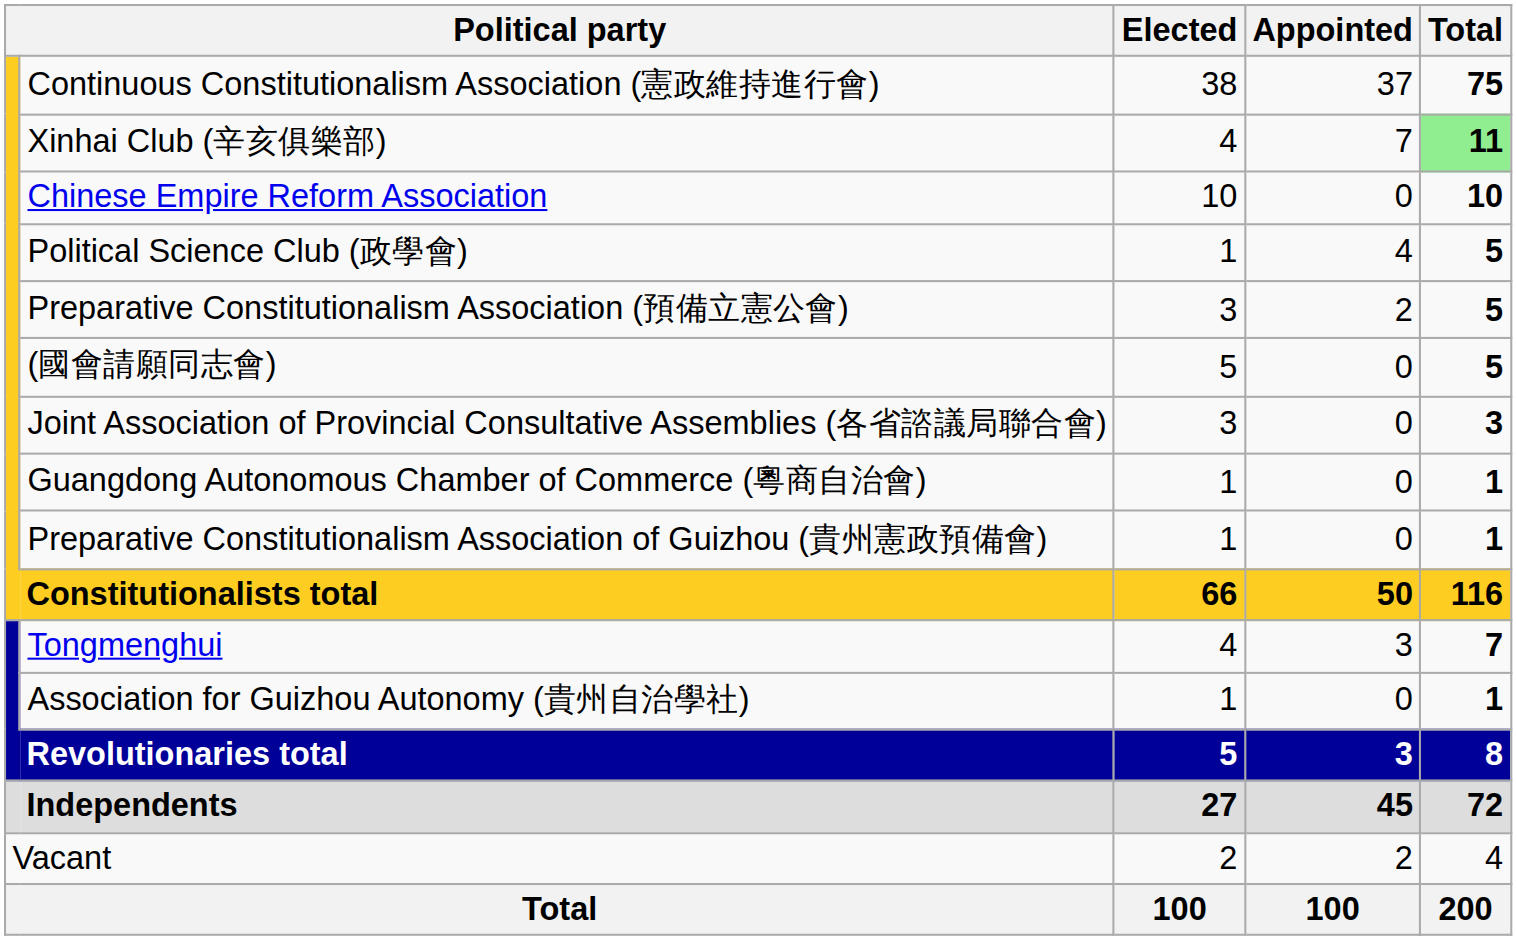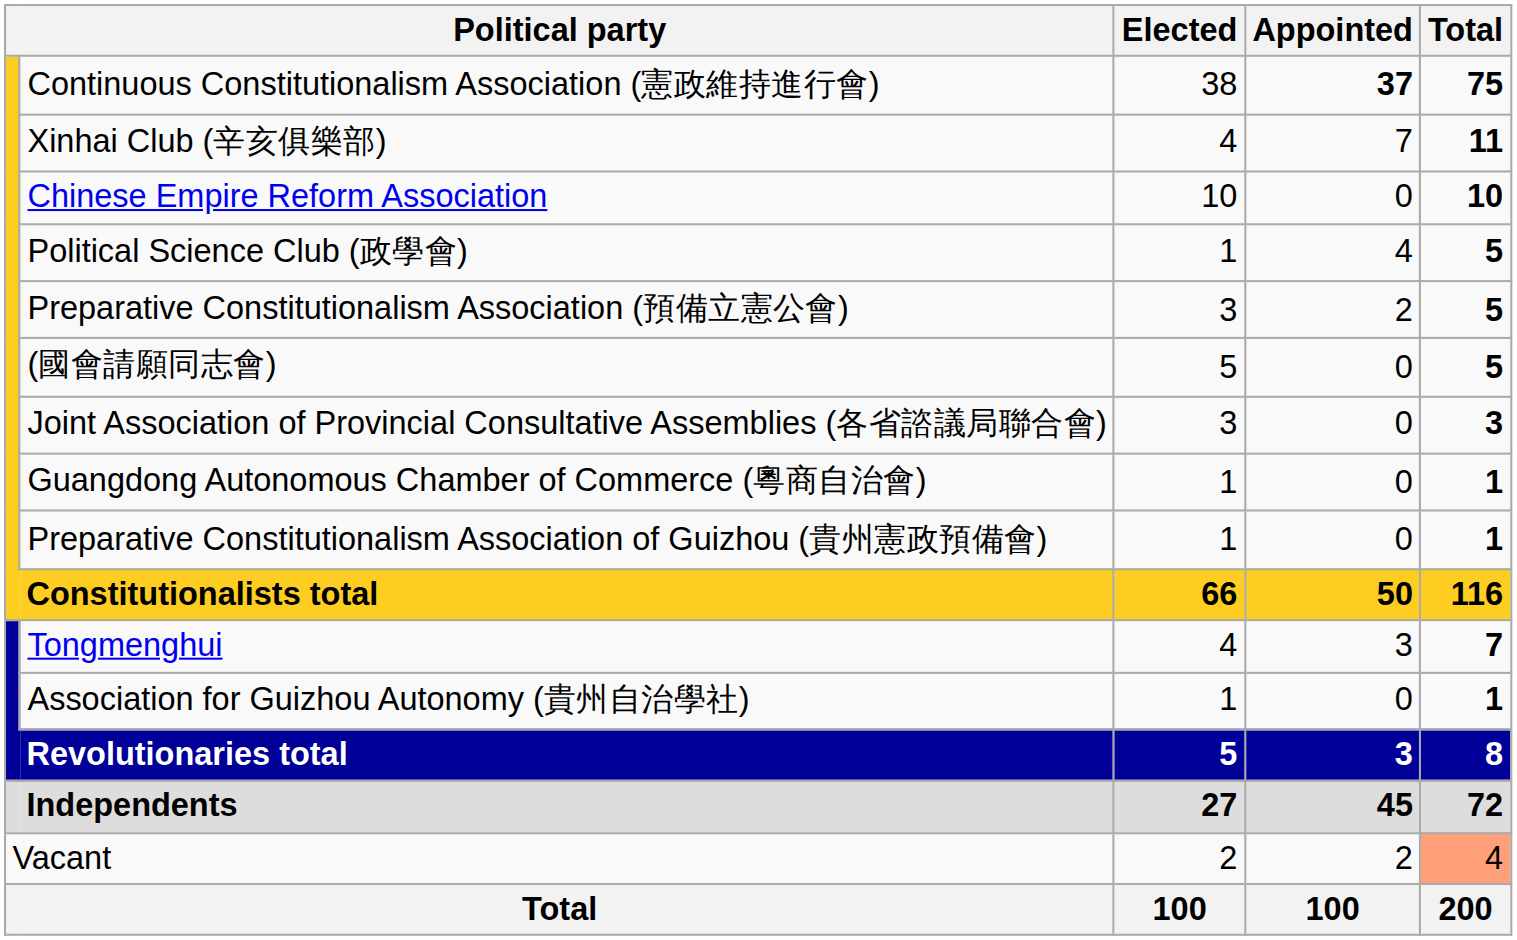(1395, 84) normal -> (1395, 84) bold
(1486, 142) lightgreen background -> (1486, 142) no background
(1494, 857) no background -> (1494, 857) lightsalmon background
